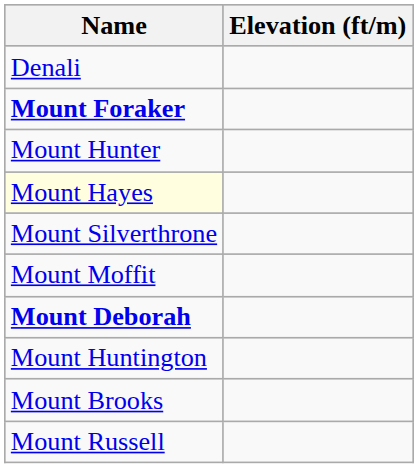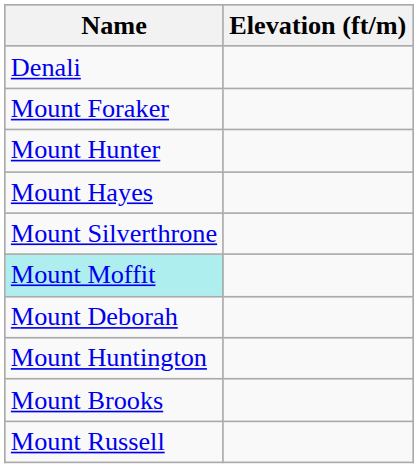(98, 108) bold -> (90, 108) normal
(82, 191) lightyellow background -> (82, 191) no background
(83, 274) no background -> (83, 274) paleturquoise background
(101, 316) bold -> (94, 316) normal
